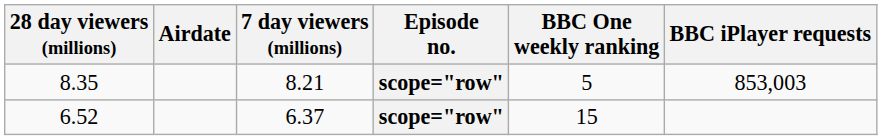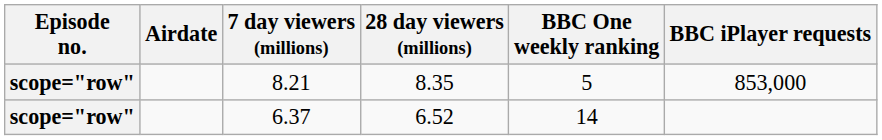columns swapped: (441, 34) <-> (79, 34)
(770, 81) 853,003 -> (770, 81) 853,000
(587, 116) 15 -> (587, 116) 14
